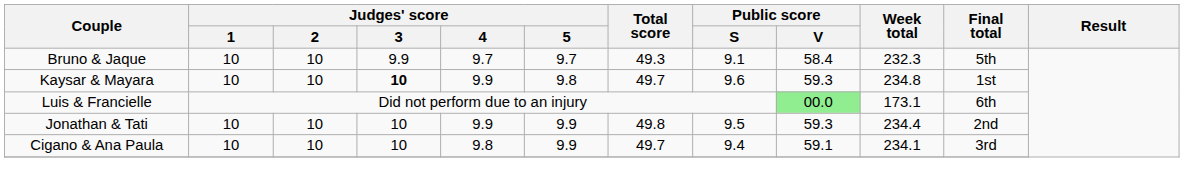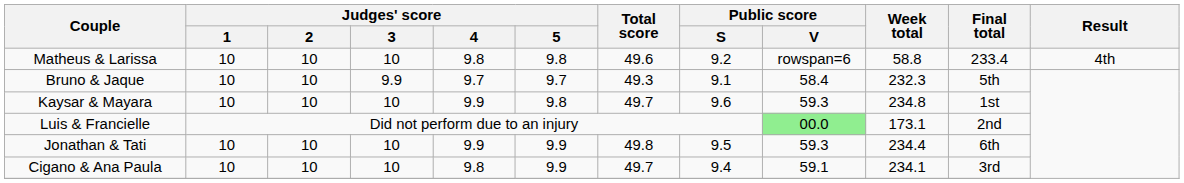+ row: (95, 58)
(399, 80) bold -> (392, 102) normal
(986, 102) 6th -> (989, 124) 2nd
(986, 124) 2nd -> (989, 145) 6th
